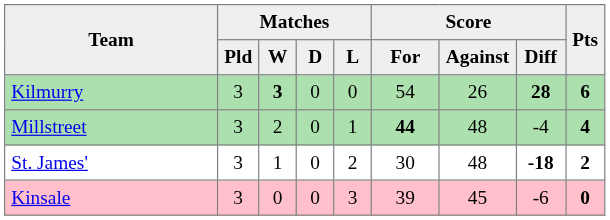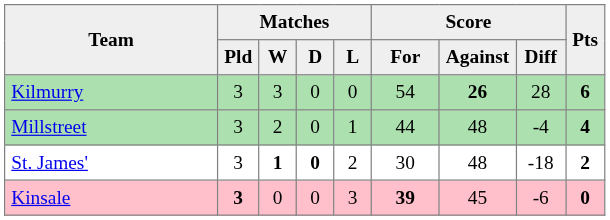(278, 92) bold -> (278, 92) normal
(478, 92) normal -> (478, 92) bold
(541, 92) bold -> (541, 92) normal
(405, 127) bold -> (405, 127) normal
(278, 162) normal -> (278, 162) bold
(315, 162) normal -> (315, 162) bold
(541, 162) bold -> (541, 162) normal
(238, 197) normal -> (238, 197) bold
(405, 197) normal -> (405, 197) bold
